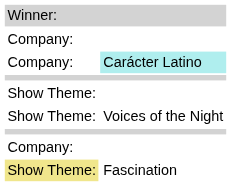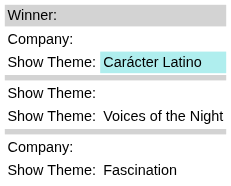(40, 62) Company: -> (52, 62) Show Theme:
(52, 170) khaki background -> (52, 170) no background
